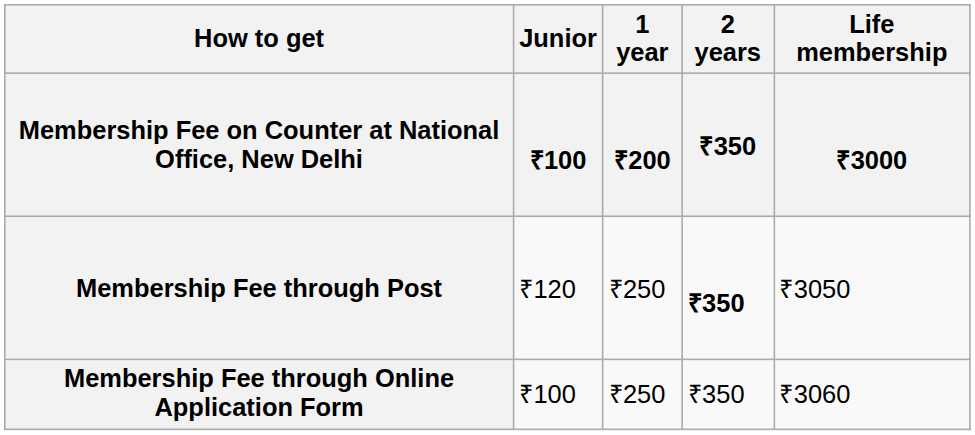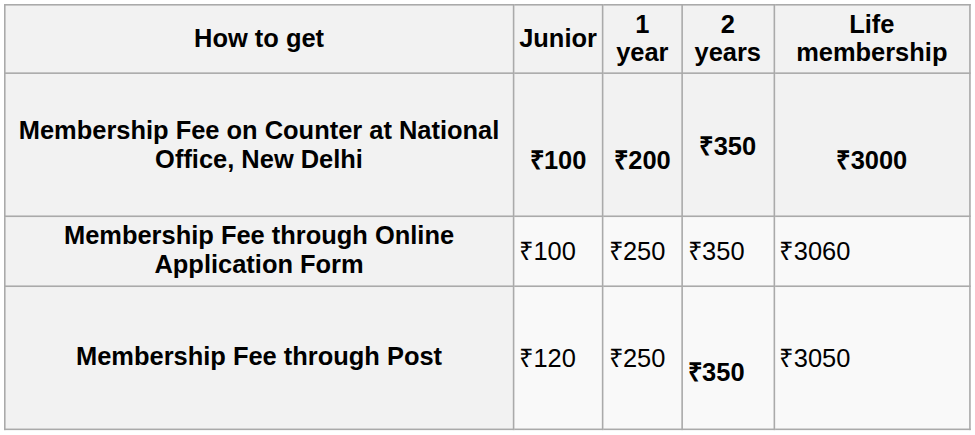rows swapped: (259, 287) <-> (259, 393)
